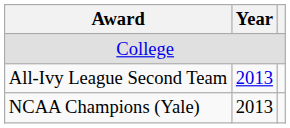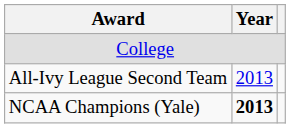(254, 107) normal -> (254, 107) bold
